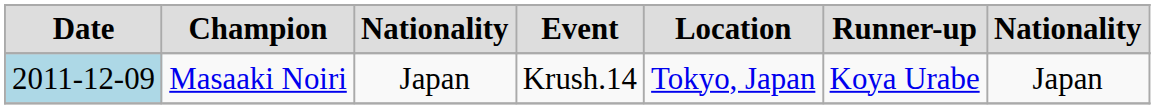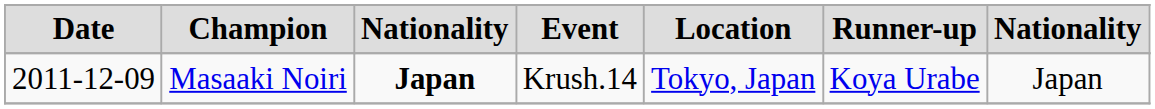(84, 77) lightblue background -> (84, 77) no background
(435, 77) normal -> (435, 77) bold
